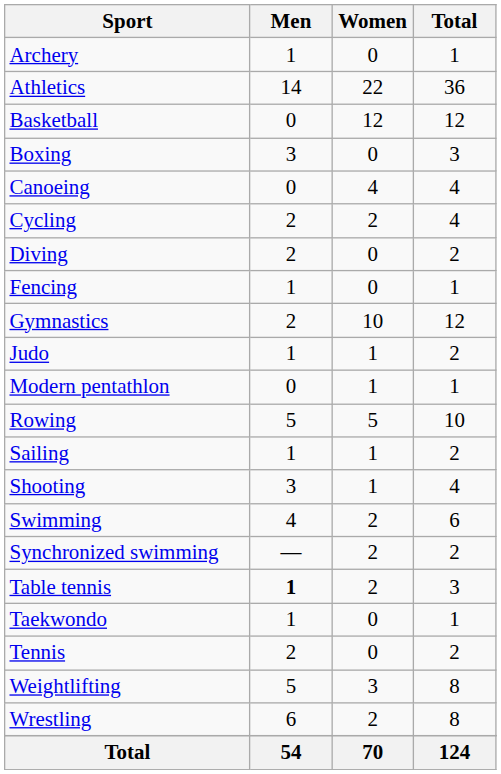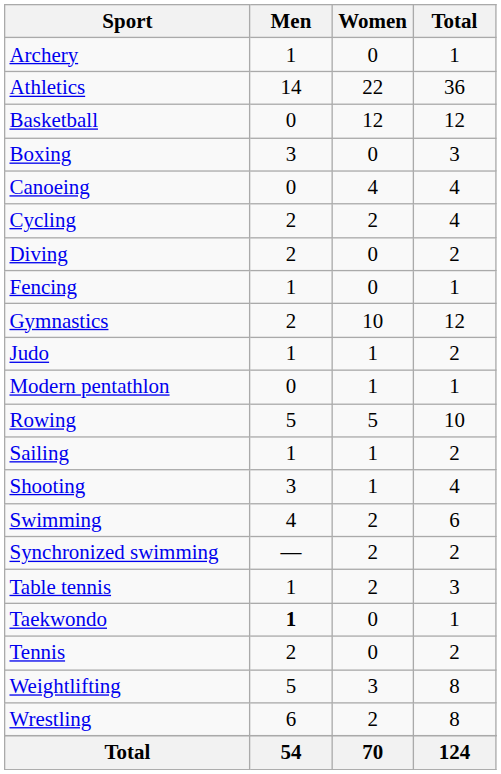(291, 586) bold -> (291, 586) normal
(291, 619) normal -> (291, 619) bold
